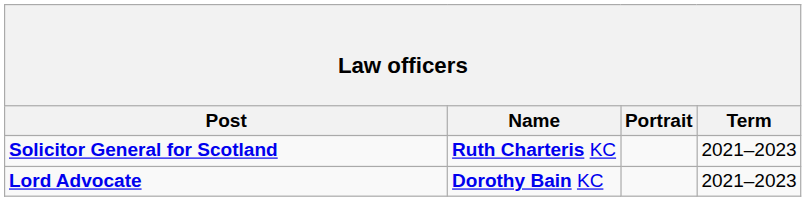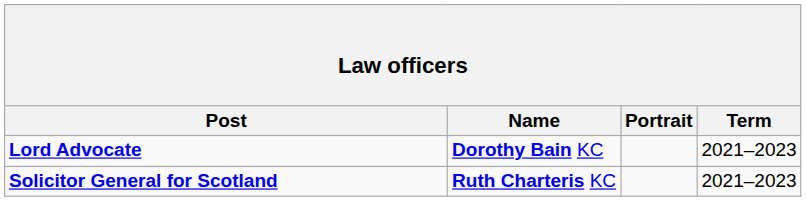rows swapped: (75, 180) <-> (143, 150)
